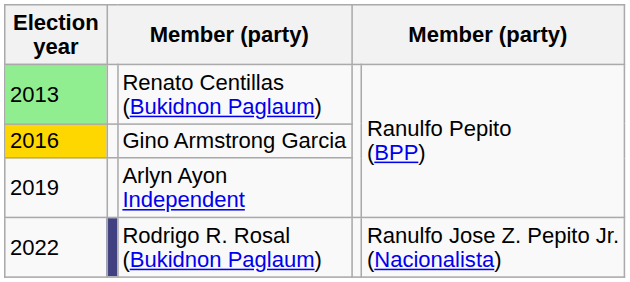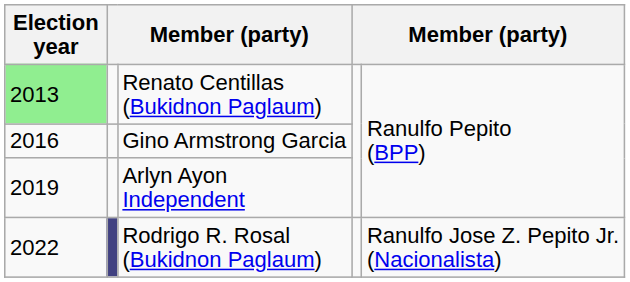(34, 141) gold background -> (34, 141) no background
